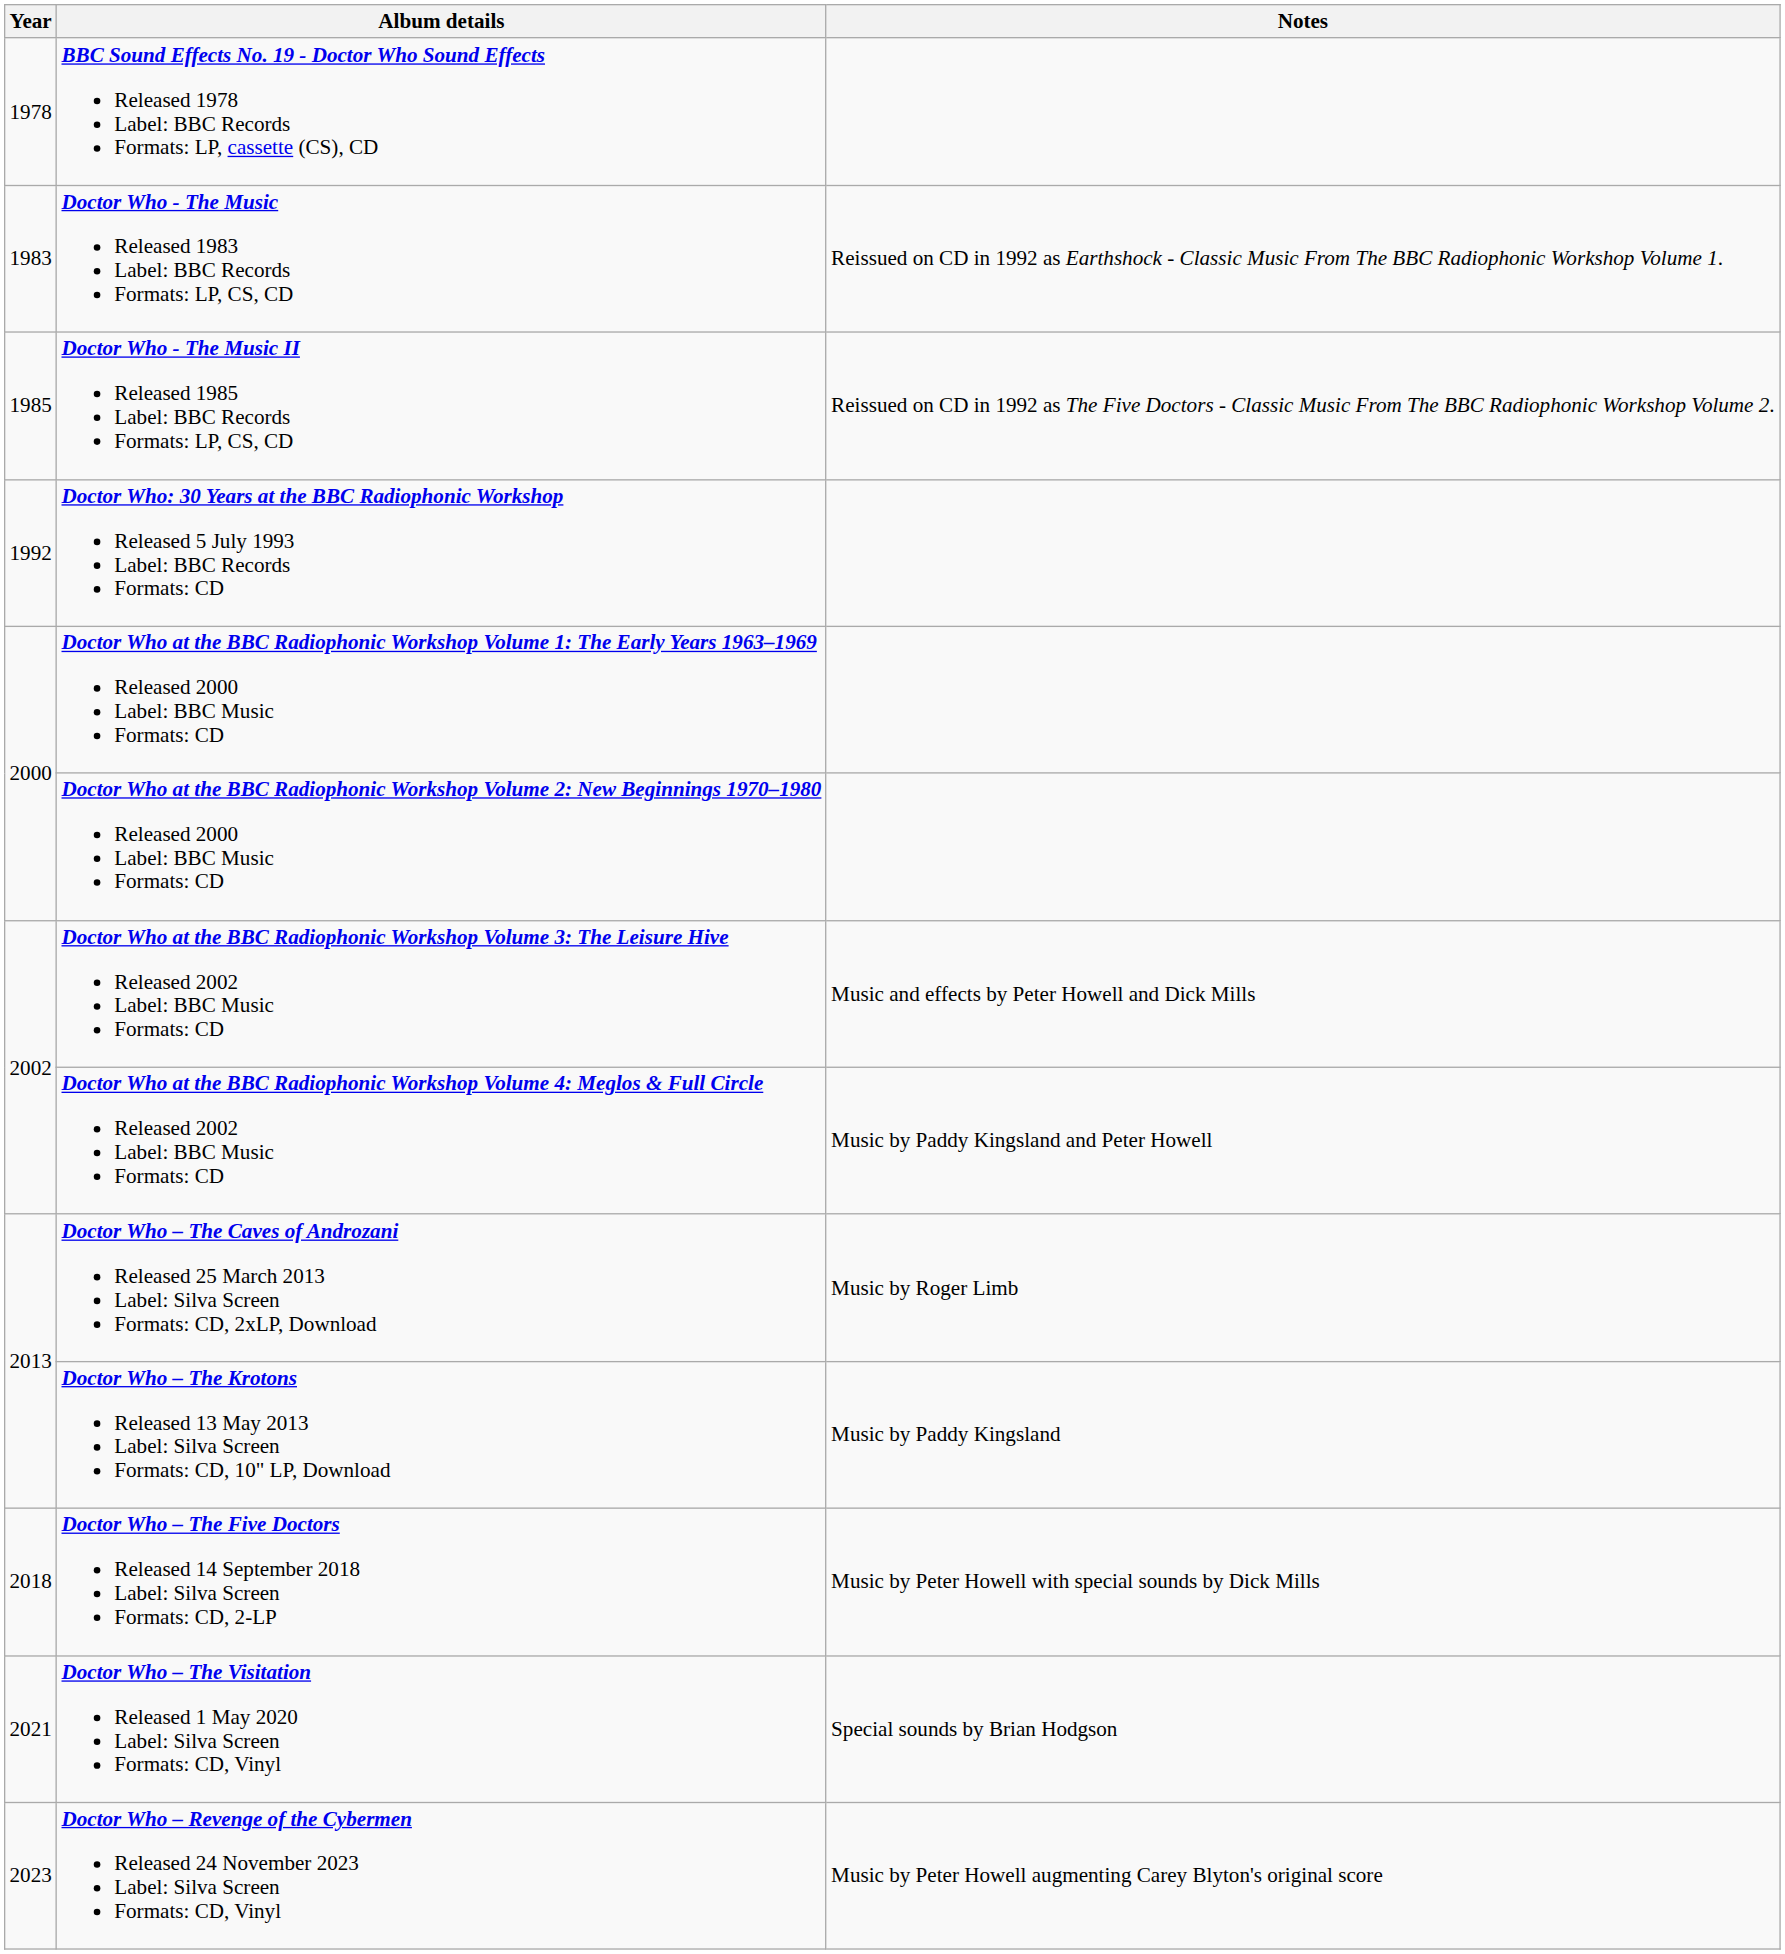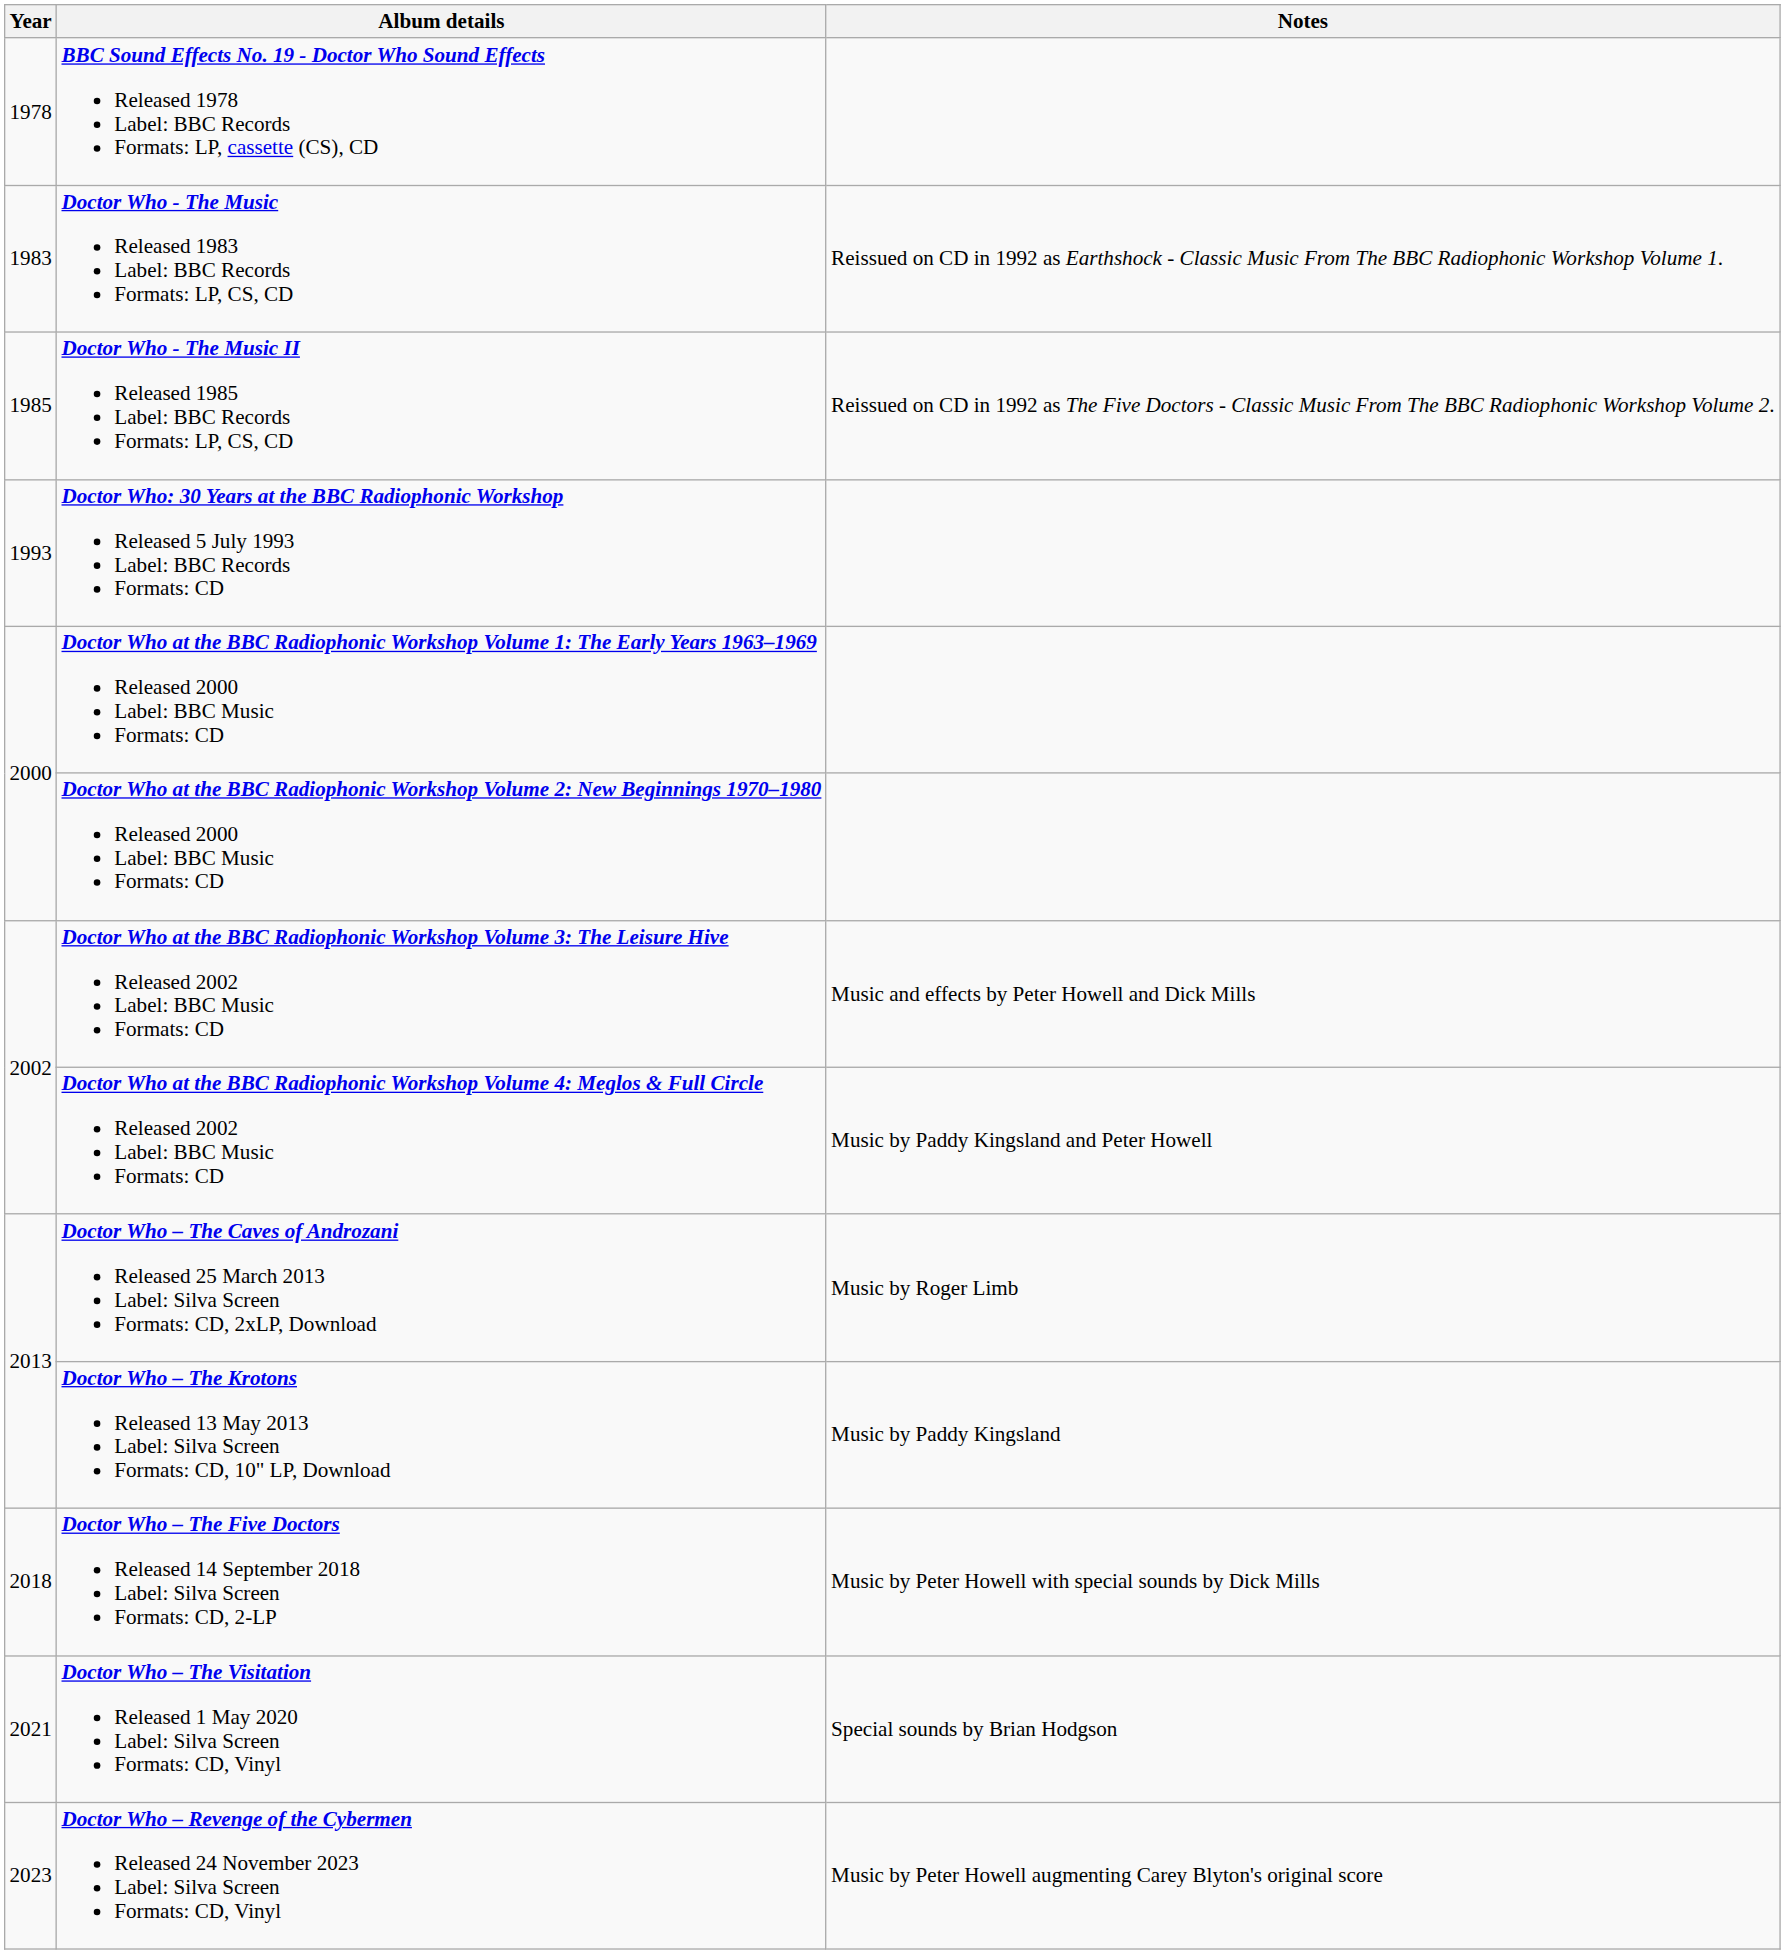(31, 552) 1992 -> (31, 552) 1993
